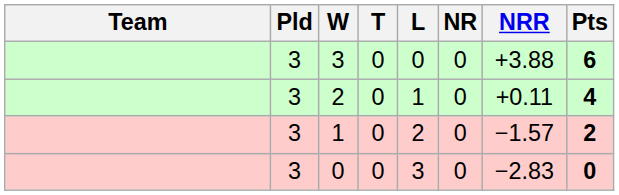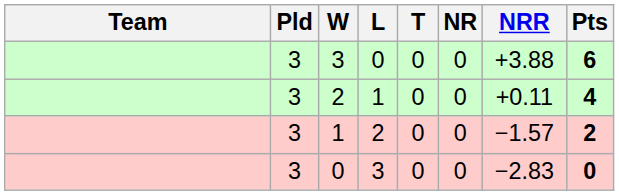columns swapped: (418, 23) <-> (378, 23)
